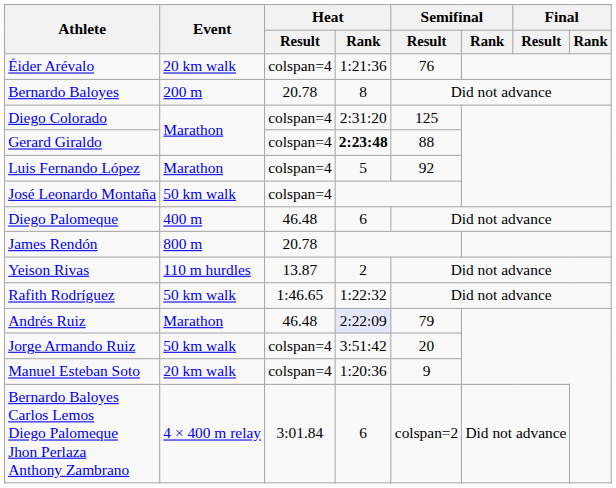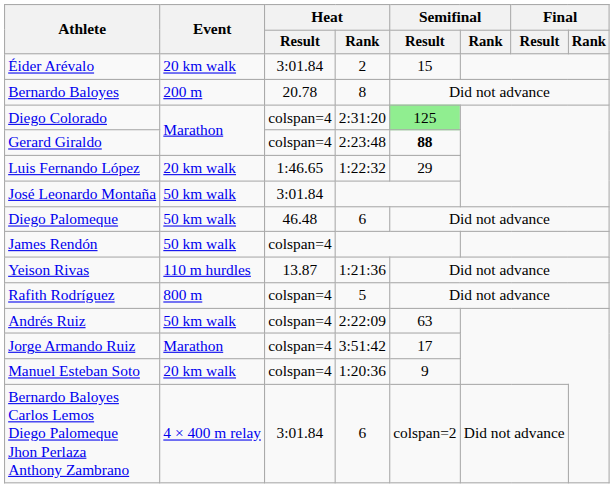(300, 67) colspan=4 -> (300, 67) 3:01.84
(363, 67) 1:21:36 -> (362, 67) 2
(427, 67) 76 -> (425, 67) 15
(427, 117) no background -> (425, 117) lightgreen background
(363, 143) bold -> (362, 143) normal
(427, 143) normal -> (425, 143) bold
(193, 168) Marathon -> (200, 168) 20 km walk
(300, 168) colspan=4 -> (300, 168) 1:46.65
(363, 168) 5 -> (362, 168) 1:22:32
(427, 168) 92 -> (425, 168) 29
(300, 194) colspan=4 -> (300, 194) 3:01.84
(183, 219) 400 m -> (200, 219) 50 km walk
(183, 244) 800 m -> (200, 244) 50 km walk
(300, 244) 20.78 -> (300, 244) colspan=4
(363, 270) 2 -> (362, 270) 1:21:36
(200, 295) 50 km walk -> (183, 295) 800 m
(300, 295) 1:46.65 -> (300, 295) colspan=4
(363, 295) 1:22:32 -> (362, 295) 5
(193, 321) Marathon -> (200, 321) 50 km walk
(300, 321) 46.48 -> (300, 321) colspan=4
(363, 321) lavender background -> (362, 321) no background
(427, 321) 79 -> (425, 321) 63
(200, 346) 50 km walk -> (193, 346) Marathon
(427, 346) 20 -> (425, 346) 17
